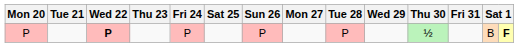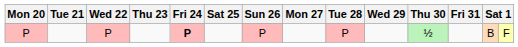(108, 33) bold -> (108, 33) normal
(187, 33) normal -> (187, 33) bold
(506, 33) bold -> (506, 33) normal
